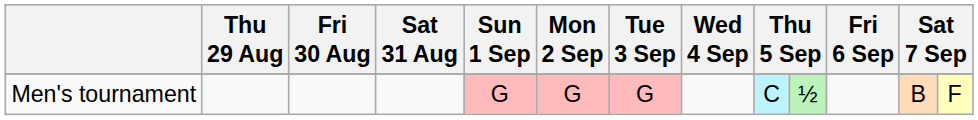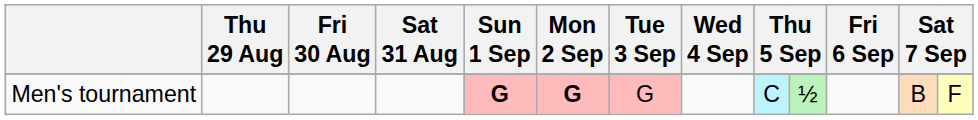(500, 94) normal -> (500, 94) bold
(572, 94) normal -> (572, 94) bold
